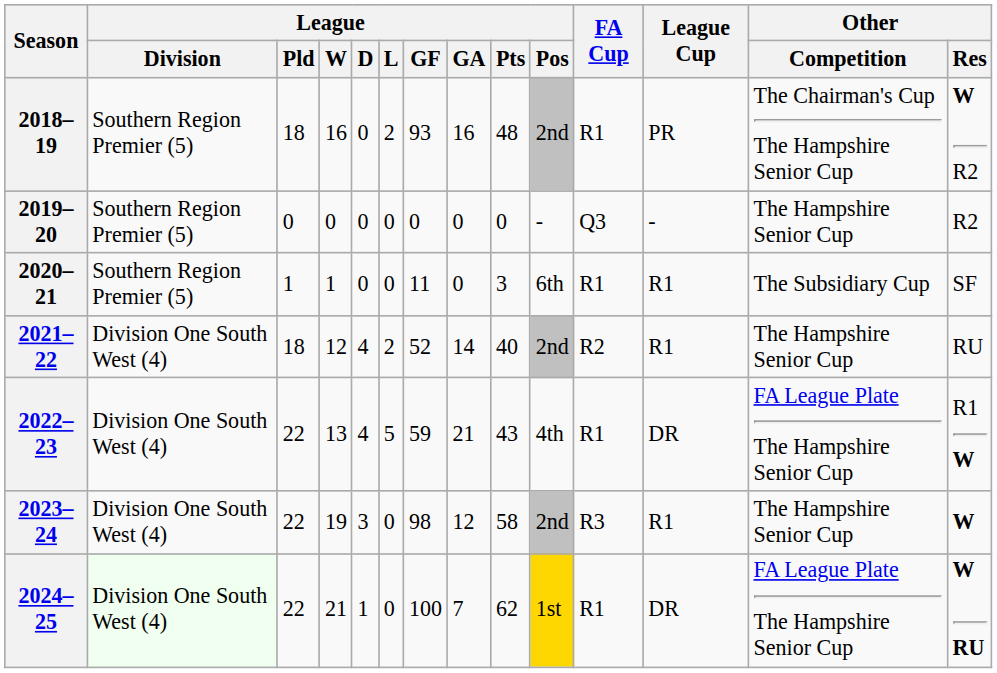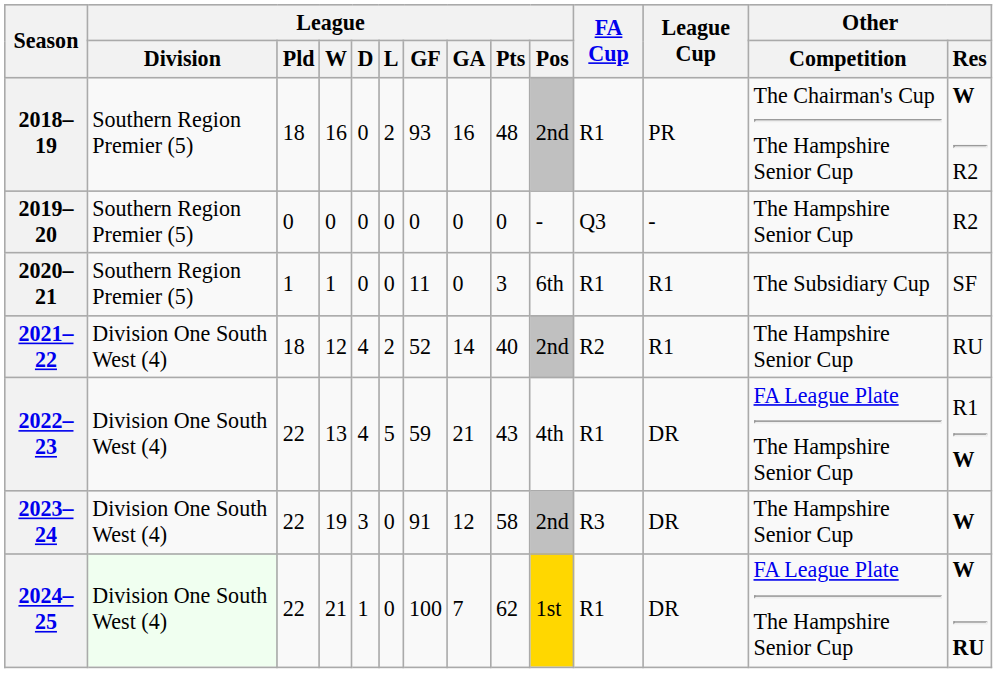(420, 521) 98 -> (420, 521) 91
(661, 521) R1 -> (664, 521) DR
